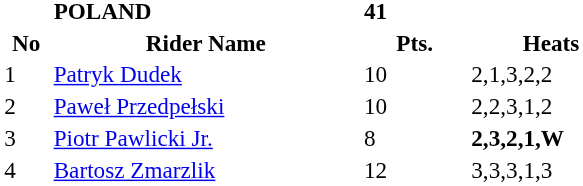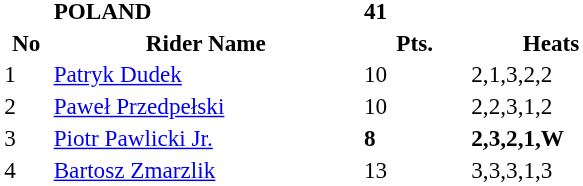(370, 138) normal -> (370, 138) bold
(376, 170) 12 -> (376, 170) 13
